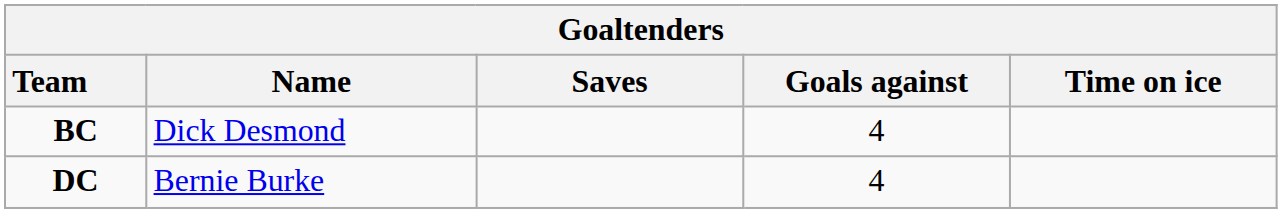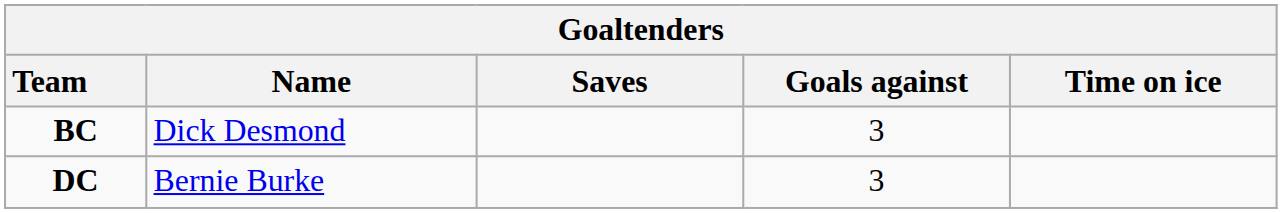(876, 130) 4 -> (876, 130) 3
(876, 181) 4 -> (876, 181) 3
